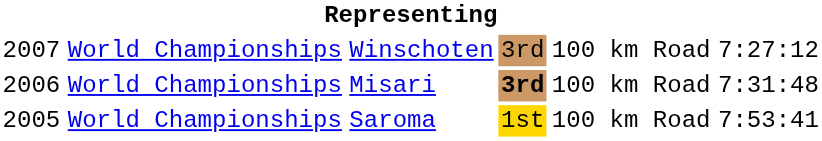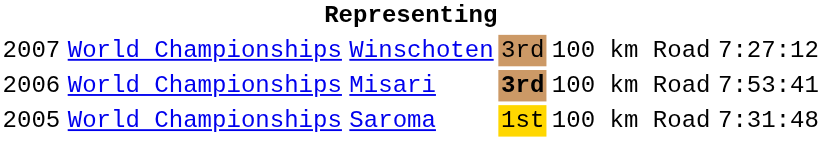(768, 86) 7:31:48 -> (768, 86) 7:53:41
(768, 121) 7:53:41 -> (768, 121) 7:31:48
